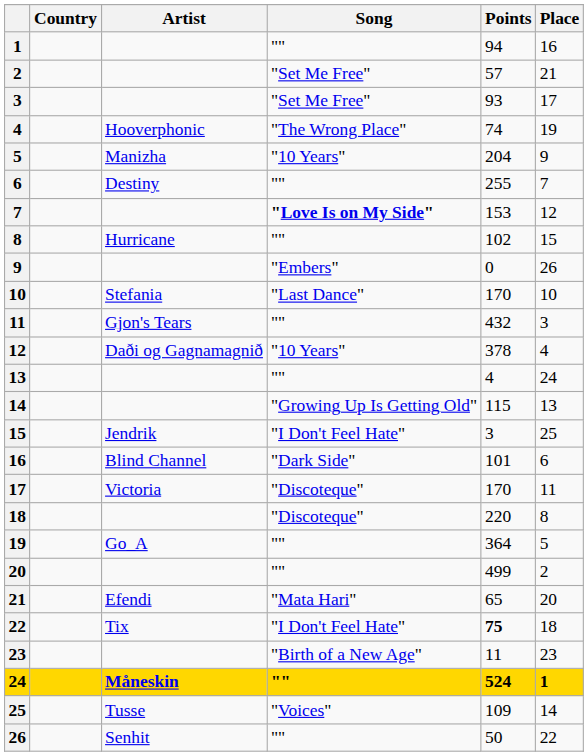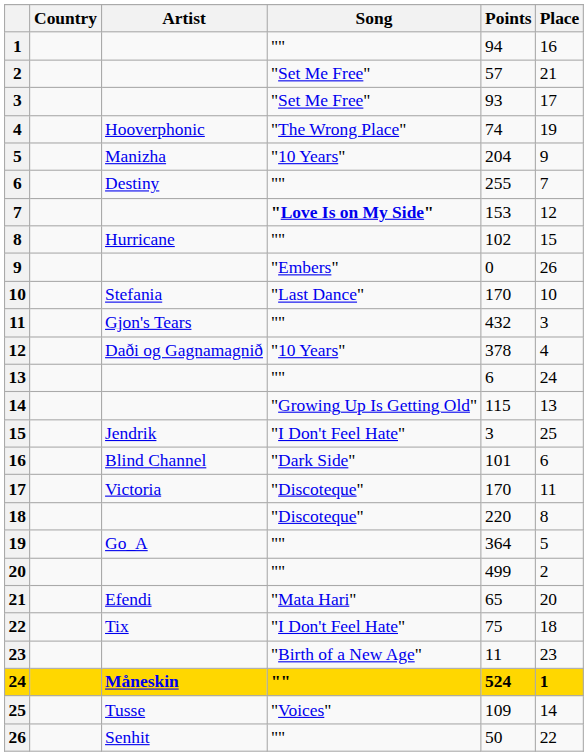(489, 377) 4 -> (489, 377) 6
(494, 626) bold -> (494, 626) normal
